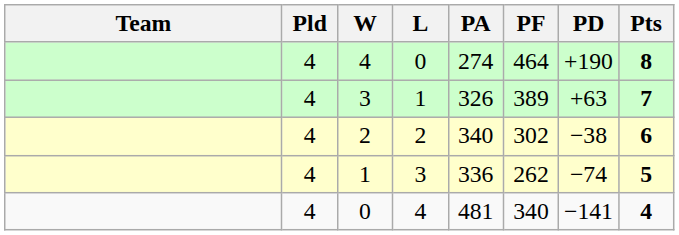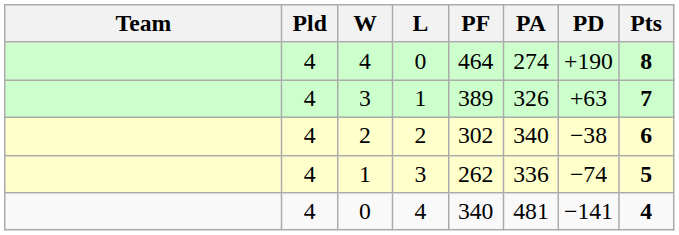columns swapped: (531, 23) <-> (476, 23)
